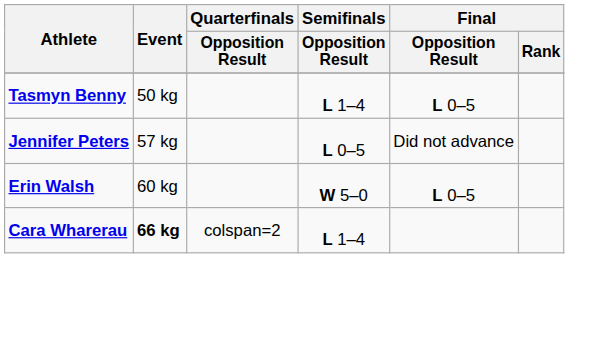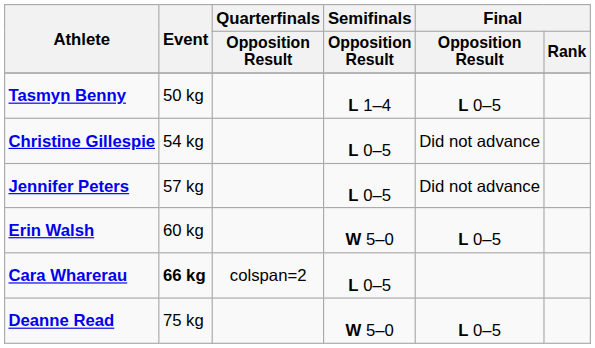+ row: (82, 141)
(344, 240) L 1–4 -> (370, 285) L 0–5
+ row: (61, 321)
